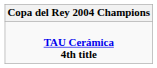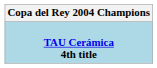(79, 48) no background -> (79, 48) lightblue background
